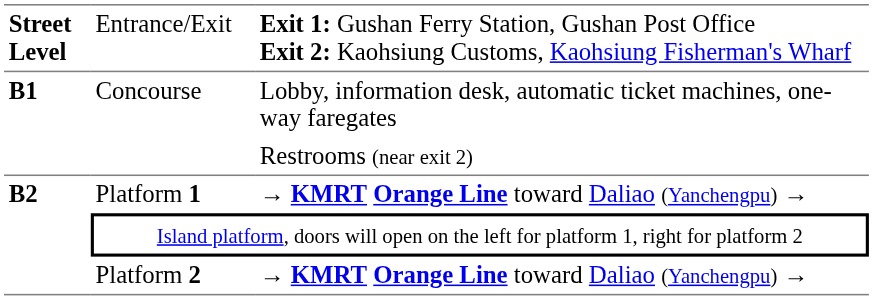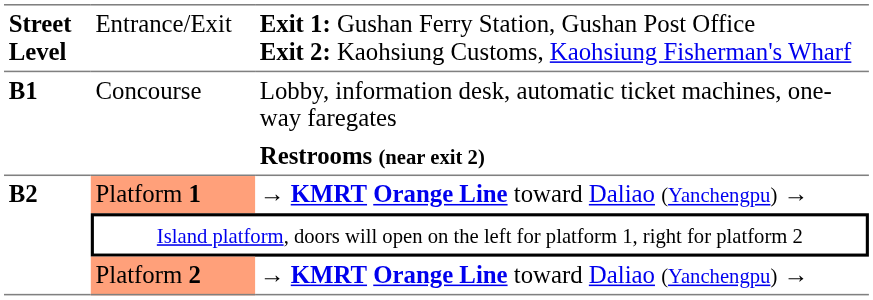(366, 155) normal -> (372, 155) bold
(148, 194) no background -> (148, 194) lightsalmon background
(148, 274) no background -> (148, 274) lightsalmon background
